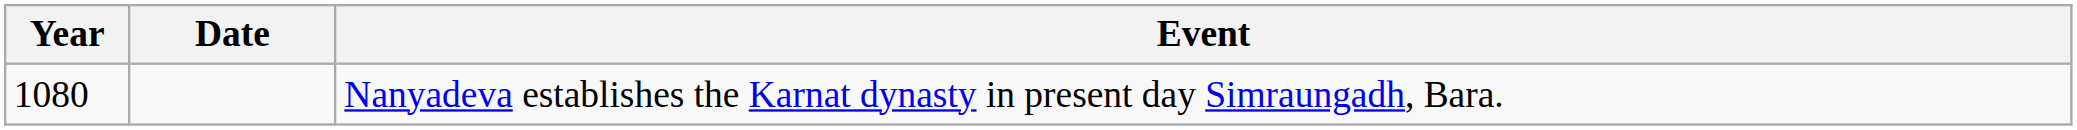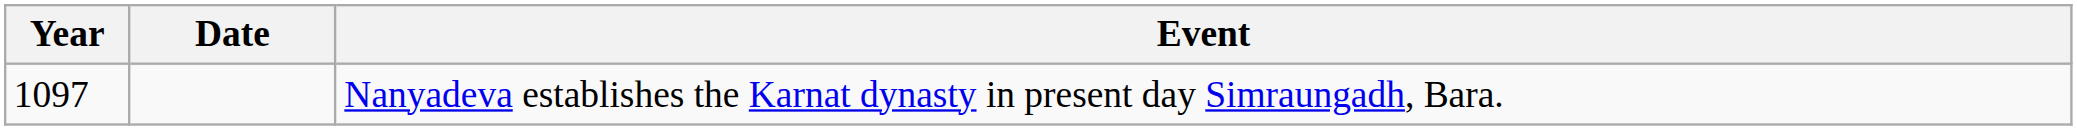(51, 93) 1080 -> (51, 93) 1097
